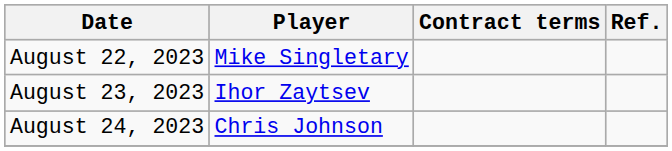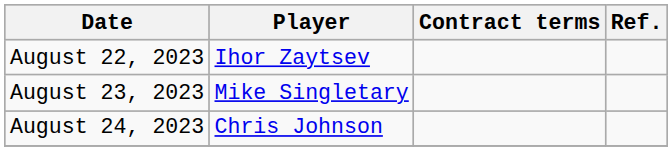(312, 58) Mike Singletary -> (292, 58) Ihor Zaytsev
(292, 93) Ihor Zaytsev -> (312, 93) Mike Singletary
